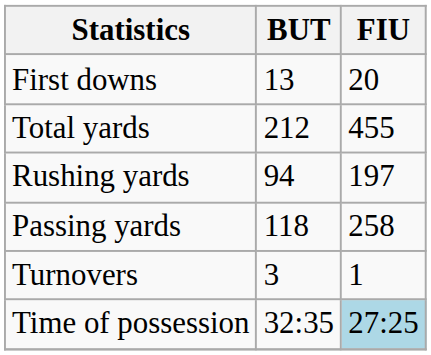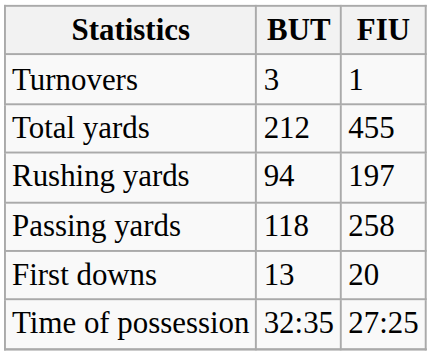rows swapped: (85, 78) <-> (75, 274)
(383, 323) lightblue background -> (383, 323) no background
